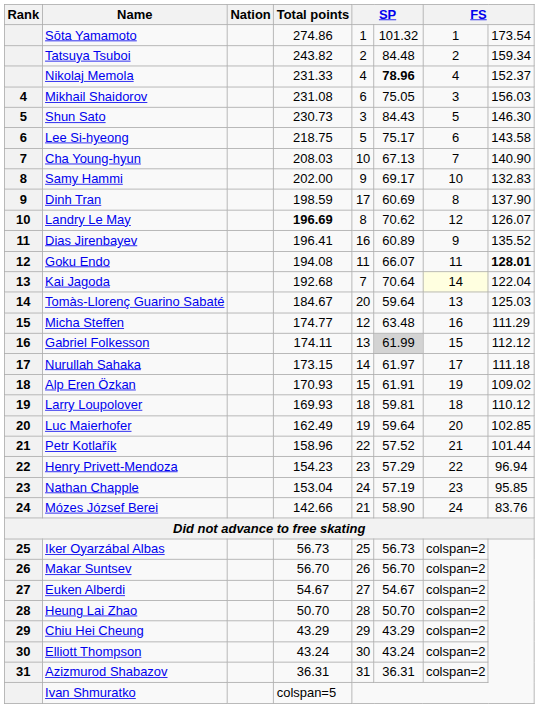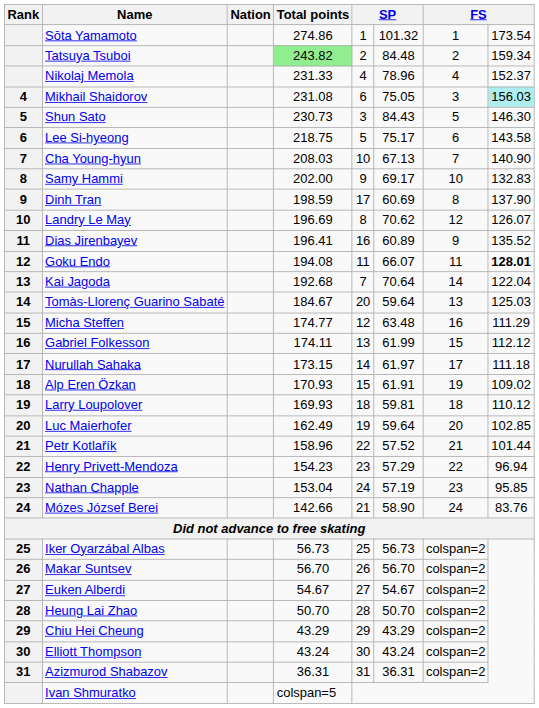(313, 55) no background -> (313, 55) lightgreen background
(398, 76) bold -> (398, 76) normal
(511, 96) no background -> (511, 96) paleturquoise background
(313, 220) bold -> (313, 220) normal
(456, 281) lightyellow background -> (456, 281) no background
(398, 343) lightgrey background -> (398, 343) no background
